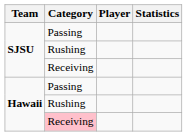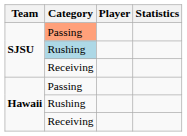(65, 31) no background -> (65, 31) lightsalmon background
(66, 49) no background -> (66, 49) lightblue background
(71, 121) pink background -> (71, 121) no background
